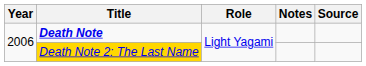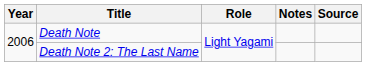(71, 33) bold -> (70, 33) normal
(119, 52) gold background -> (119, 52) no background
